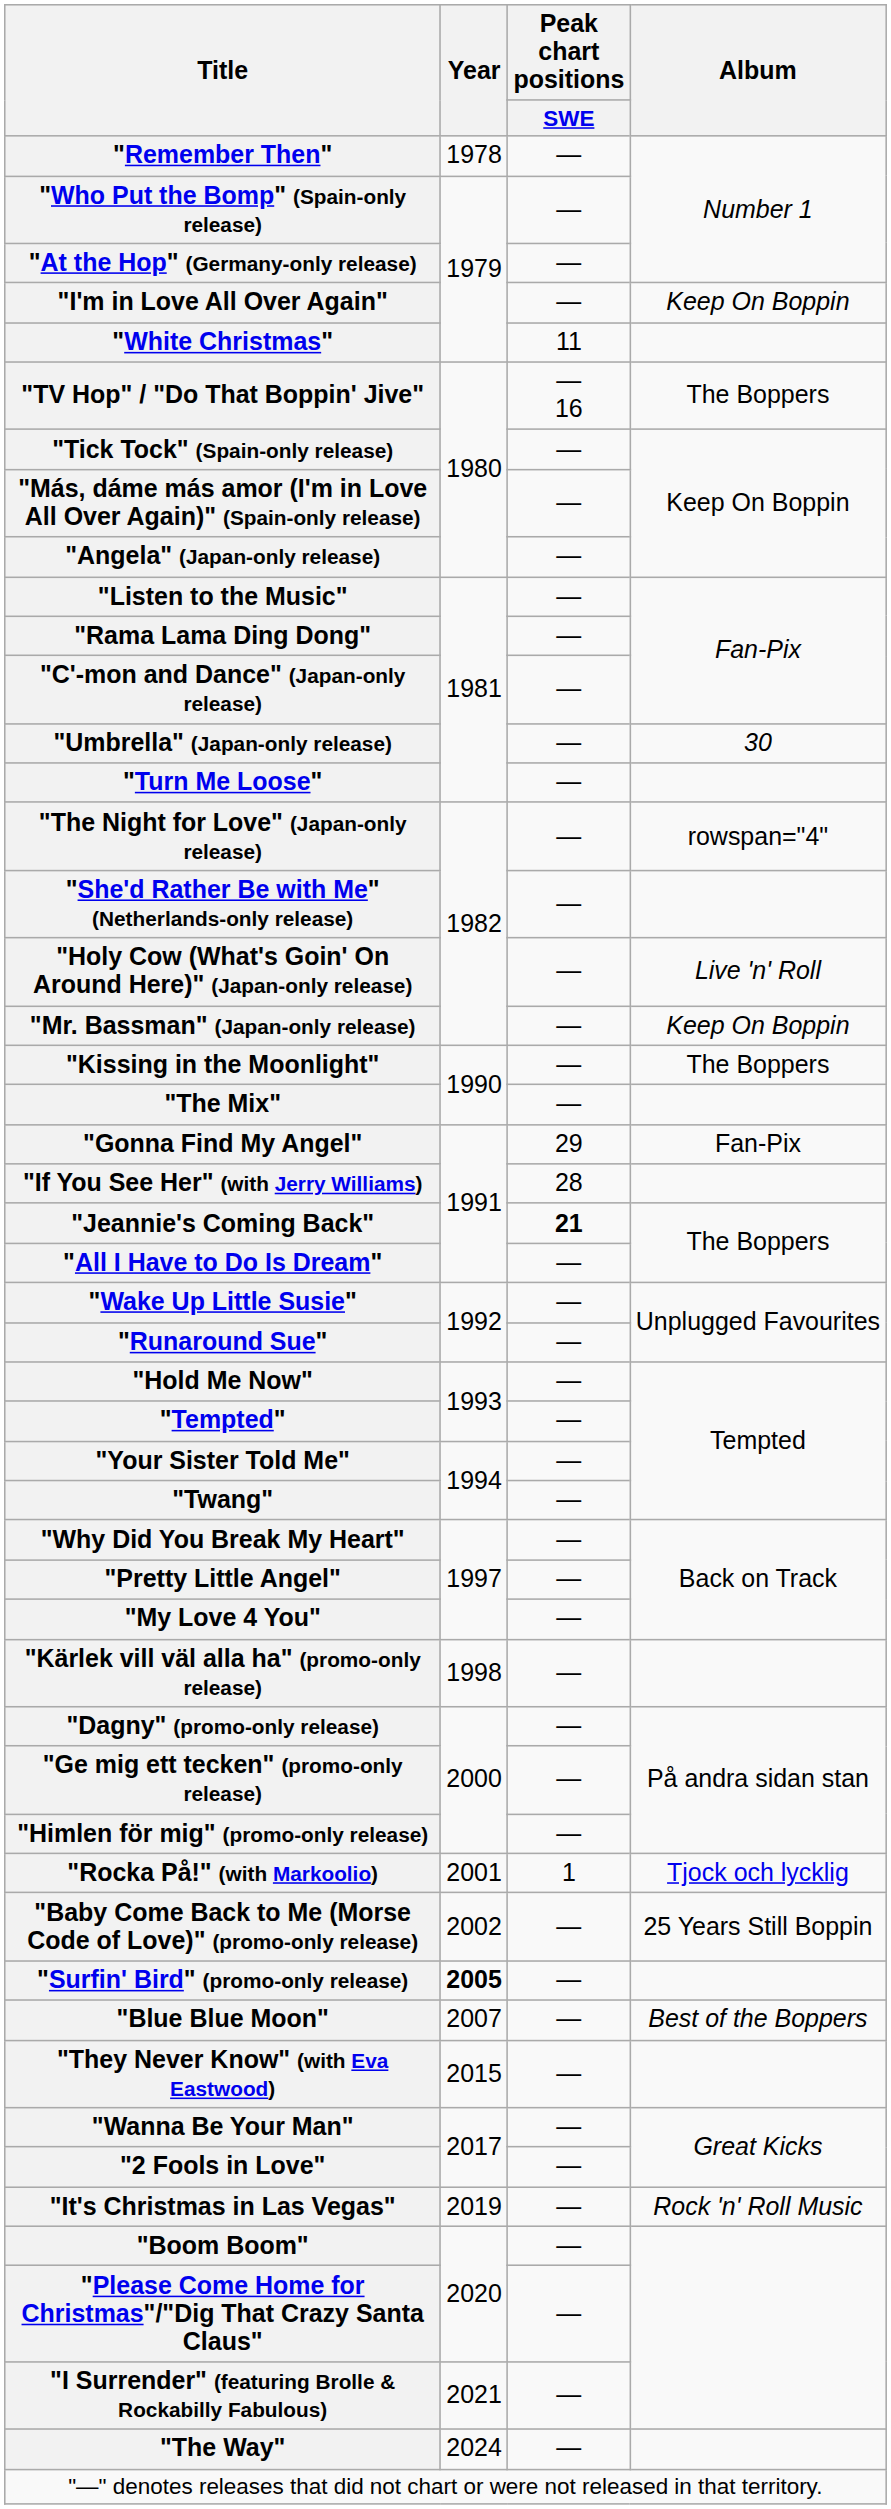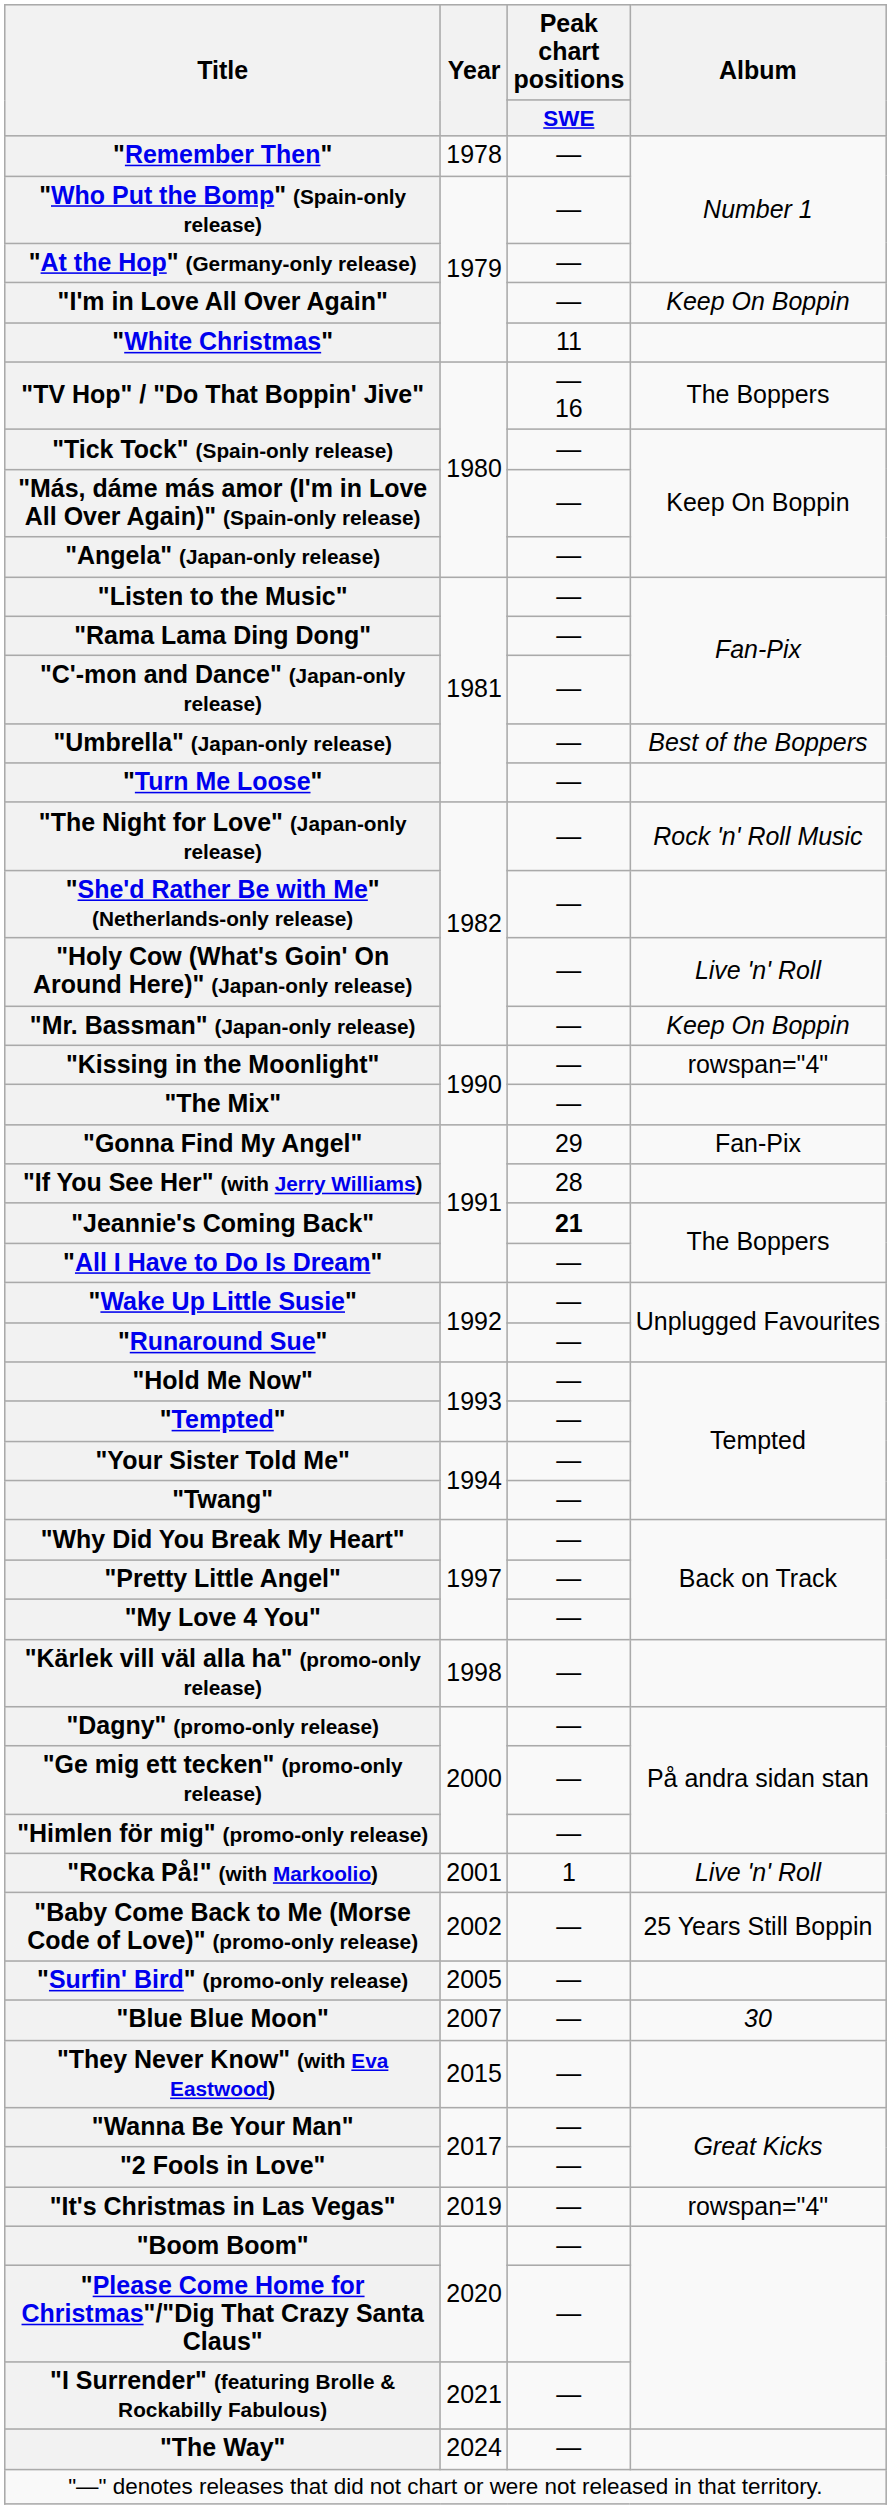(758, 742) 30 -> (758, 742) Best of the Boppers
(758, 836) rowspan="4" -> (758, 836) Rock 'n' Roll Music
(758, 1064) The Boppers -> (758, 1064) rowspan="4"
(758, 1872) Tjock och lycklig -> (758, 1872) Live 'n' Roll
(474, 1980) bold -> (474, 1980) normal
(758, 2019) Best of the Boppers -> (758, 2019) 30
(758, 2206) Rock 'n' Roll Music -> (758, 2206) rowspan="4"
